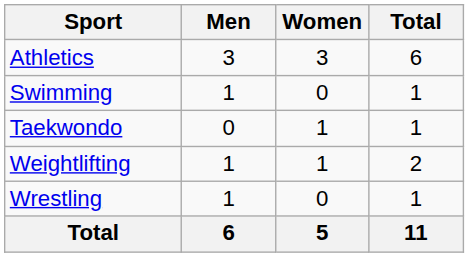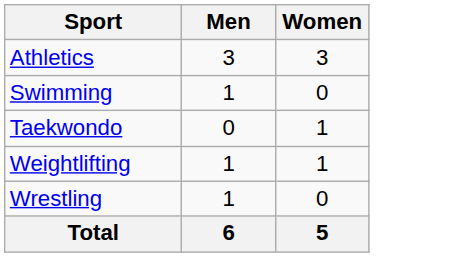- column: (416, 22)
